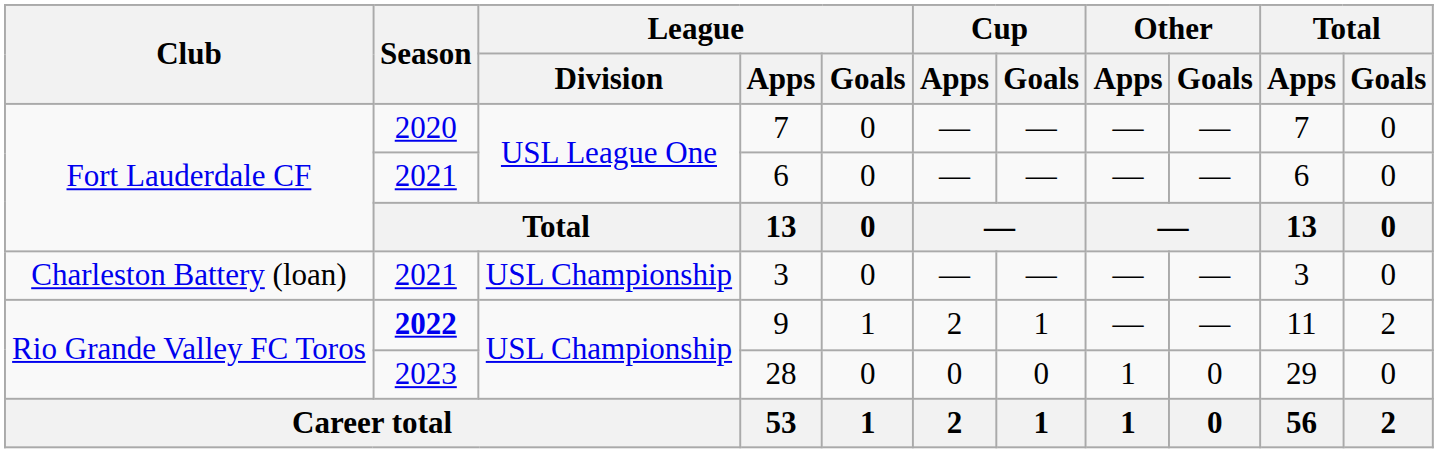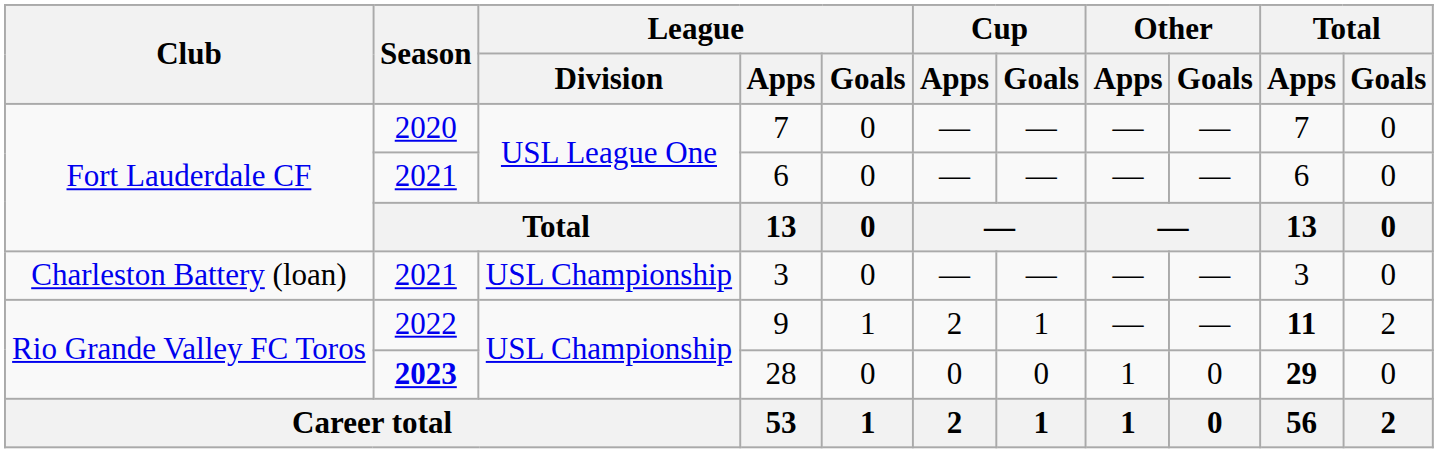(426, 324) bold -> (426, 324) normal
(1302, 324) normal -> (1302, 324) bold
(426, 373) normal -> (426, 373) bold
(1302, 373) normal -> (1302, 373) bold
